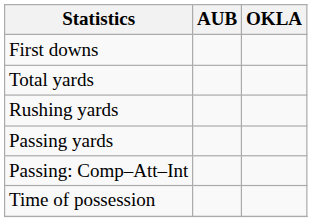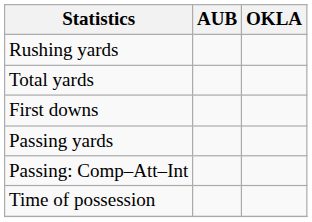rows swapped: (54, 49) <-> (64, 110)
